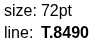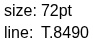(65, 32) bold -> (65, 32) normal
